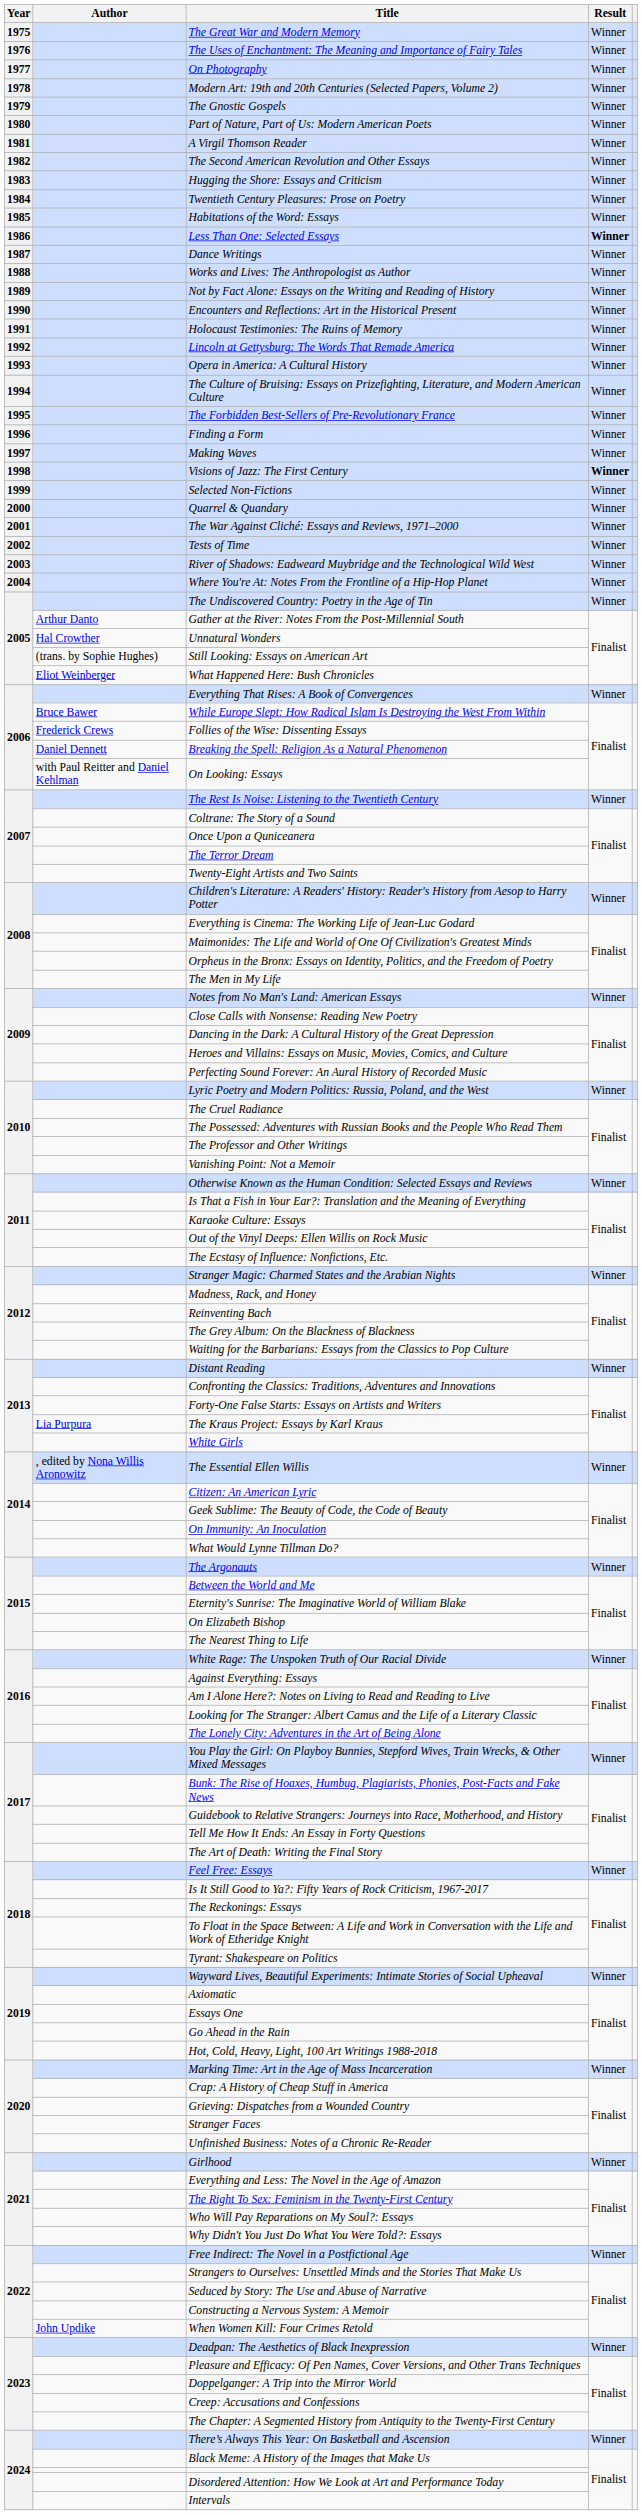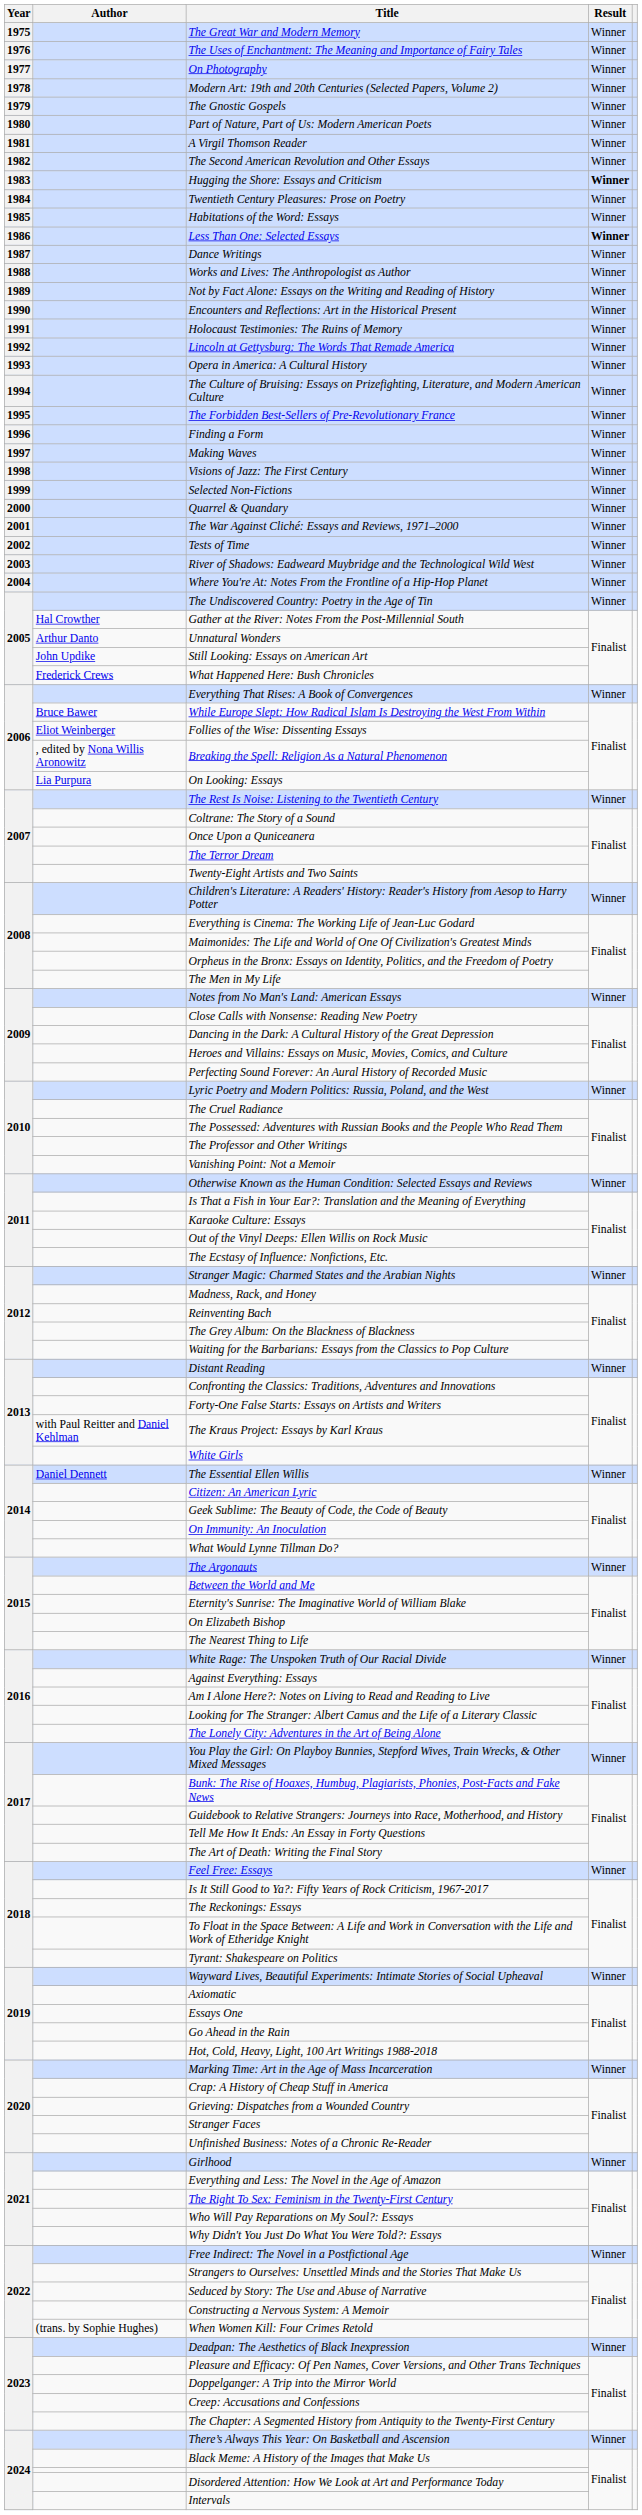(608, 180) normal -> (610, 180) bold
(610, 471) bold -> (608, 471) normal
(67, 619) Arthur Danto -> (68, 619) Hal Crowther
(68, 638) Hal Crowther -> (67, 638) Arthur Danto
(97, 656) (trans. by Sophie Hughes) -> (65, 656) John Updike
(76, 675) Eliot Weinberger -> (75, 675) Frederick Crews
(75, 730) Frederick Crews -> (76, 730) Eliot Weinberger
(71, 749) Daniel Dennett -> (90, 755) , edited by Nona Willis Aronowitz
(102, 774) with Paul Reitter and Daniel Kehlman -> (64, 780) Lia Purpura
(64, 1423) Lia Purpura -> (102, 1430) with Paul Reitter and Daniel Kehlman
(90, 1467) , edited by Nona Willis Aronowitz -> (71, 1474) Daniel Dennett
(65, 2328) John Updike -> (97, 2328) (trans. by Sophie Hughes)
